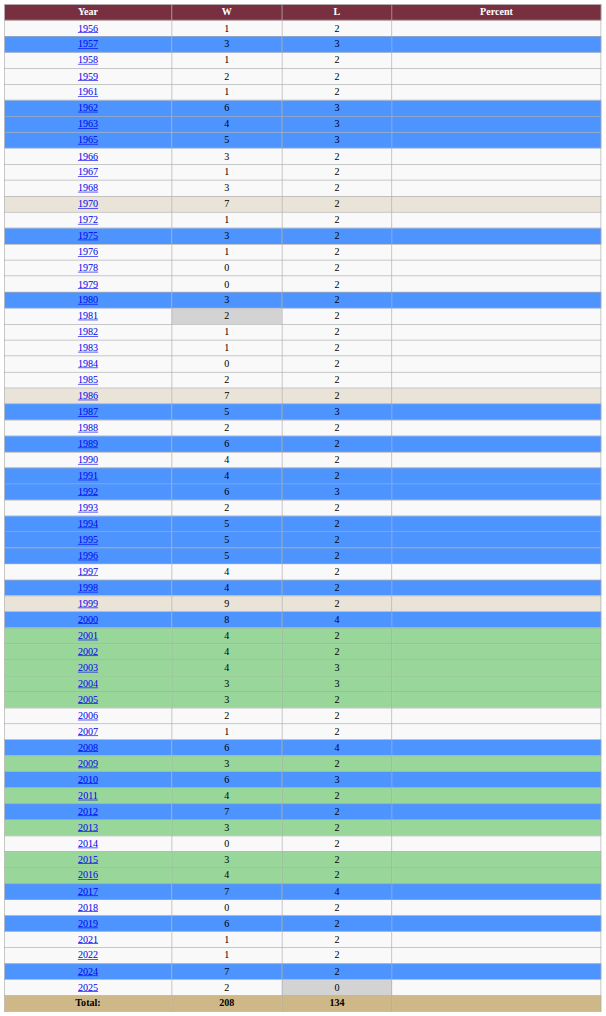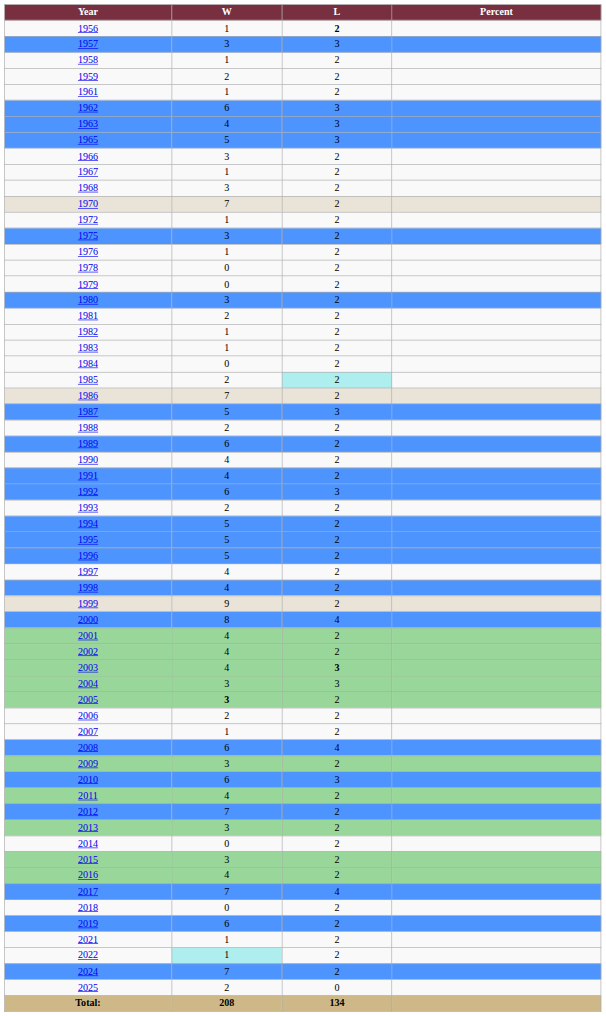(337, 28) normal -> (337, 28) bold
(227, 316) lightgrey background -> (227, 316) no background
(337, 380) no background -> (337, 380) paleturquoise background
(337, 667) normal -> (337, 667) bold
(227, 699) normal -> (227, 699) bold
(227, 955) no background -> (227, 955) paleturquoise background
(337, 987) lightgrey background -> (337, 987) no background
